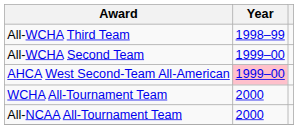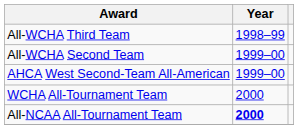(260, 74) pink background -> (260, 74) no background
(250, 114) normal -> (250, 114) bold
